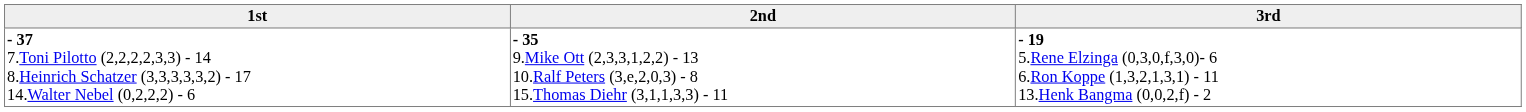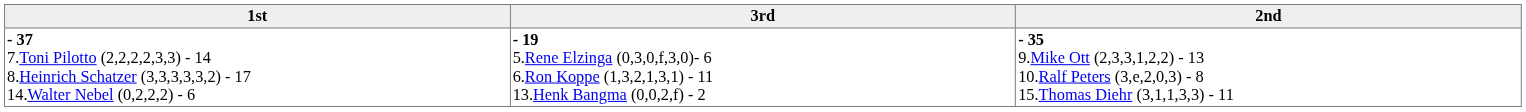columns swapped: (763, 16) <-> (1268, 16)
